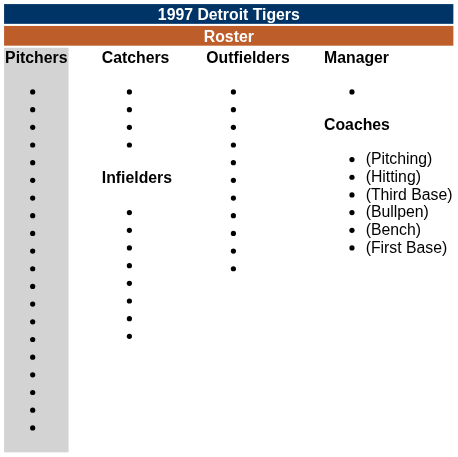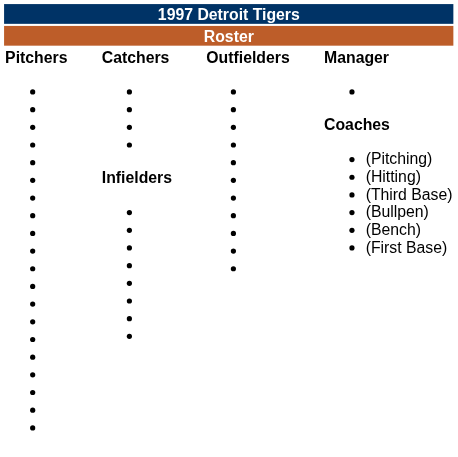(36, 242) lightgrey background -> (36, 242) no background
